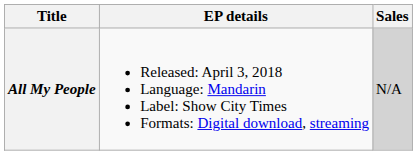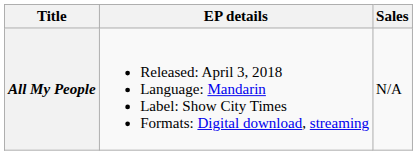(389, 89) lightgrey background -> (389, 89) no background
